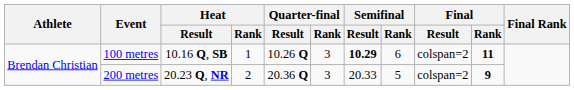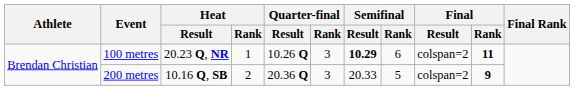(196, 54) 10.16 Q, SB -> (196, 54) 20.23 Q, NR
(196, 75) 20.23 Q, NR -> (196, 75) 10.16 Q, SB
